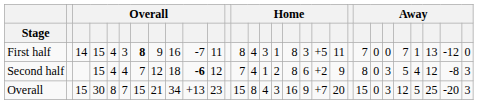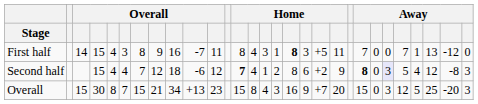(142, 52) bold -> (142, 52) normal
(294, 52) normal -> (294, 52) bold
(200, 71) bold -> (200, 71) normal
(242, 71) normal -> (242, 71) bold
(365, 71) normal -> (365, 71) bold
(388, 71) no background -> (388, 71) lavender background
